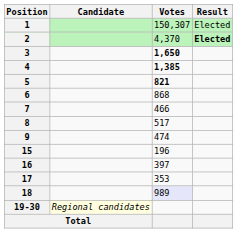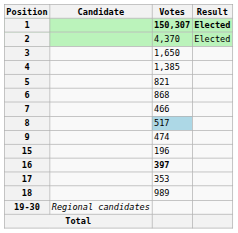(172, 25) normal -> (172, 25) bold
(212, 25) normal -> (212, 25) bold
(212, 39) bold -> (212, 39) normal
(167, 53) bold -> (167, 53) normal
(167, 67) bold -> (167, 67) normal
(162, 81) bold -> (162, 81) normal
(162, 123) no background -> (162, 123) lightblue background
(162, 165) normal -> (162, 165) bold
(162, 193) lavender background -> (162, 193) no background
(101, 207) lightyellow background -> (101, 207) no background
